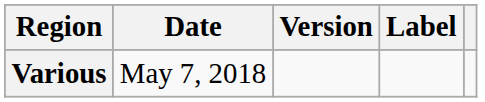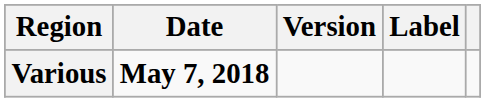(193, 73) normal -> (195, 73) bold
